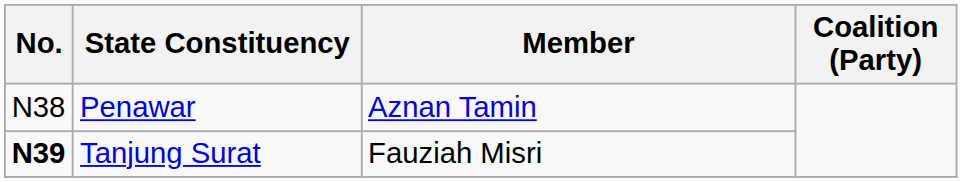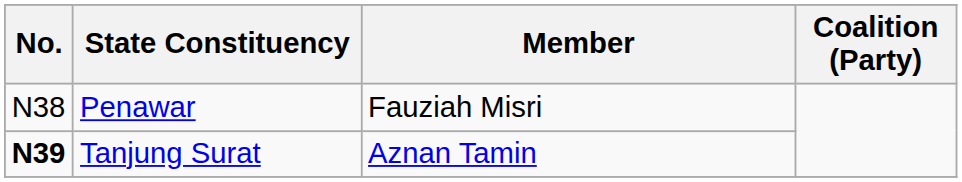(452, 107) Aznan Tamin -> (455, 107) Fauziah Misri
(455, 153) Fauziah Misri -> (452, 153) Aznan Tamin
